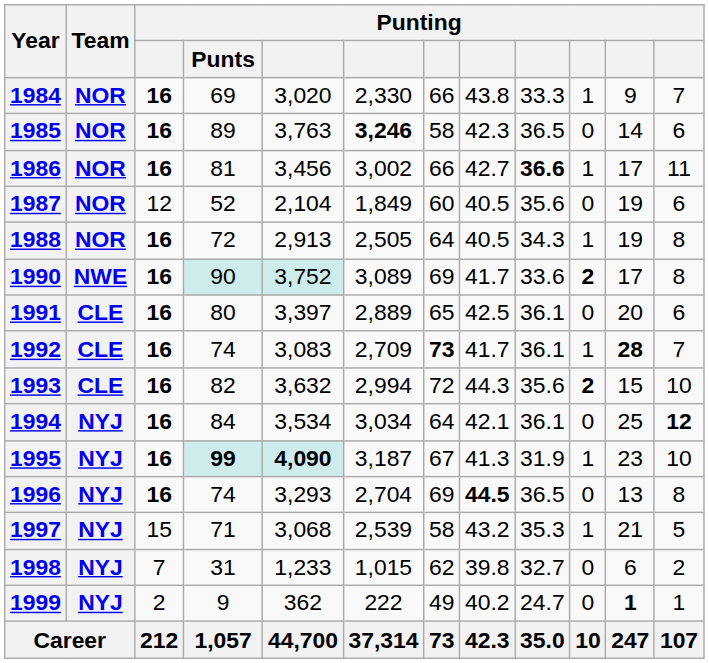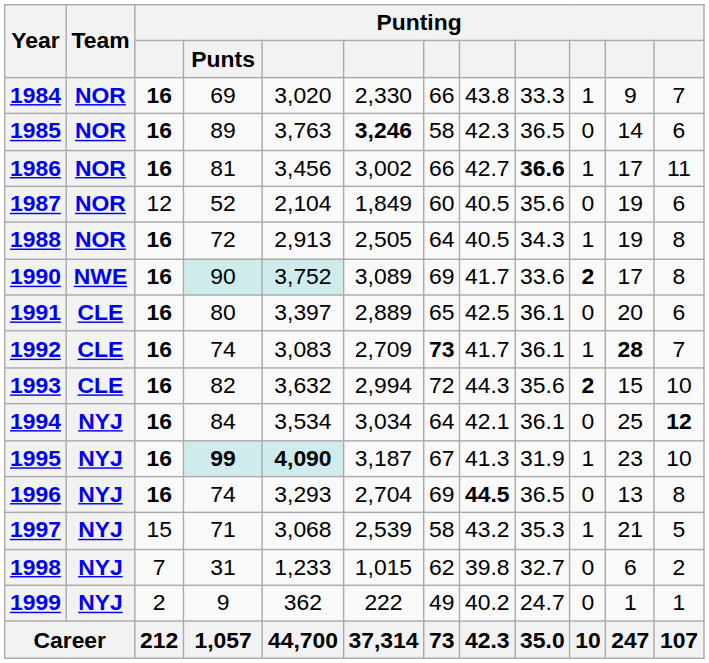(630, 603) bold -> (630, 603) normal
